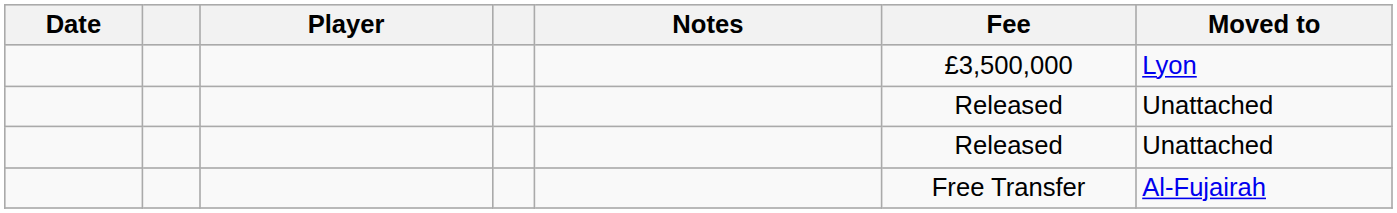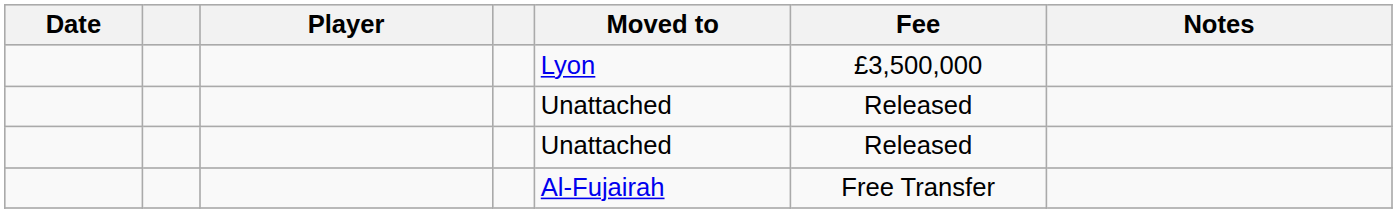columns swapped: (1264, 24) <-> (708, 24)
